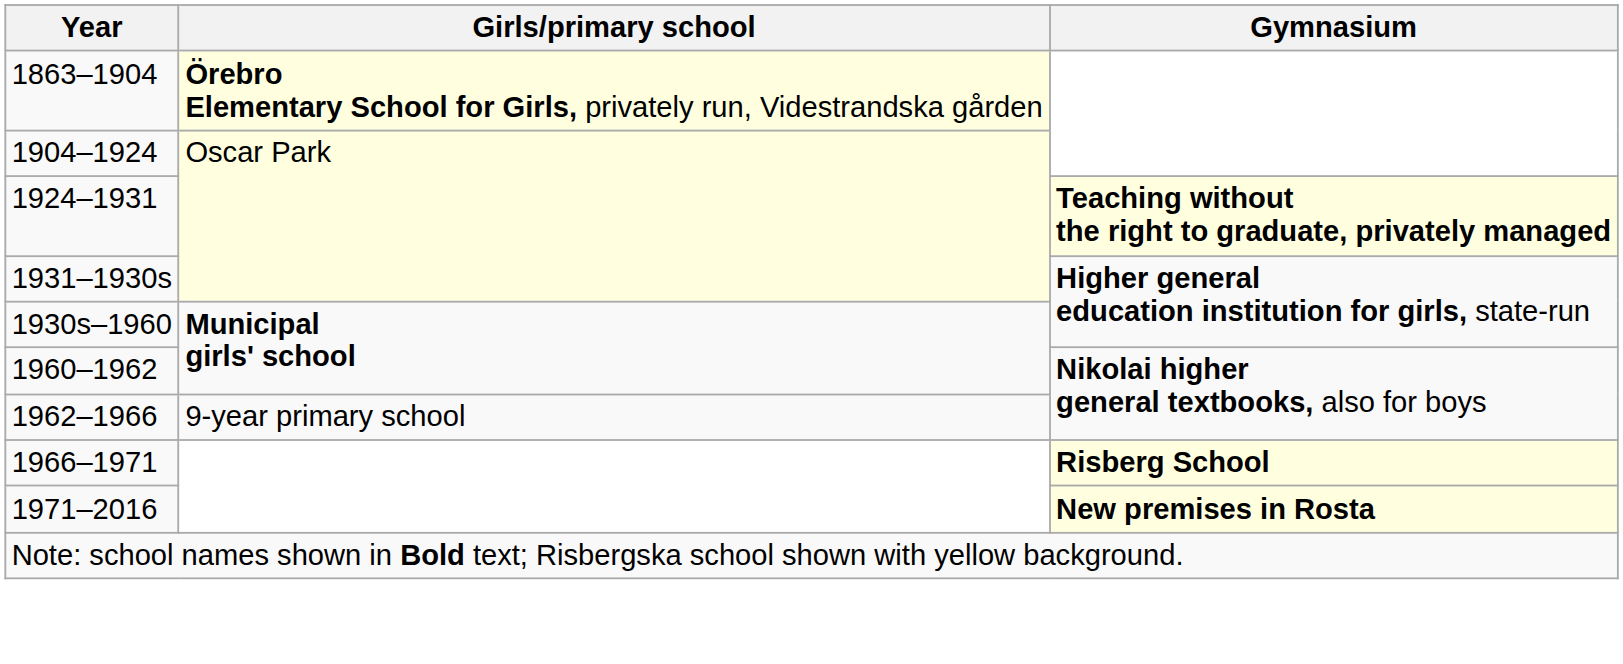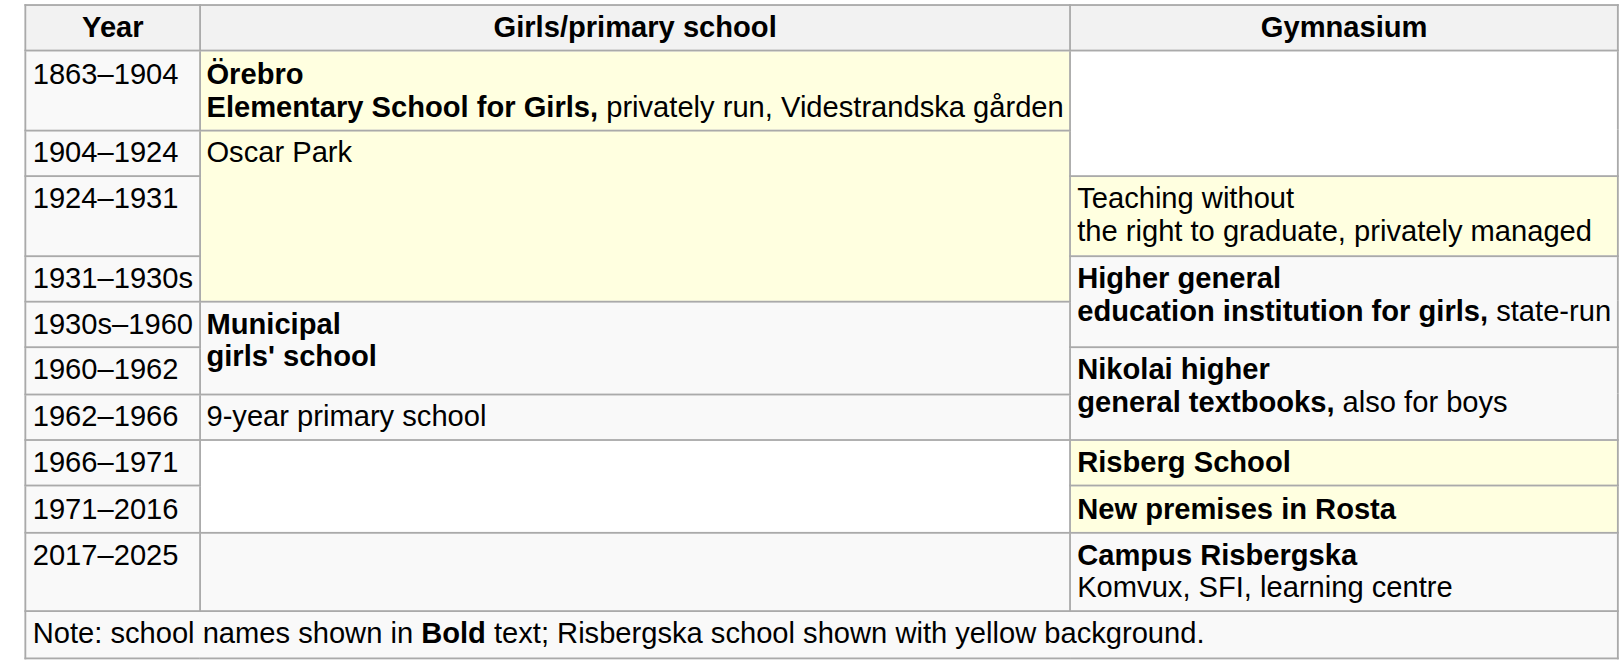(1334, 215) bold -> (1335, 215) normal
+ row: (106, 555)
